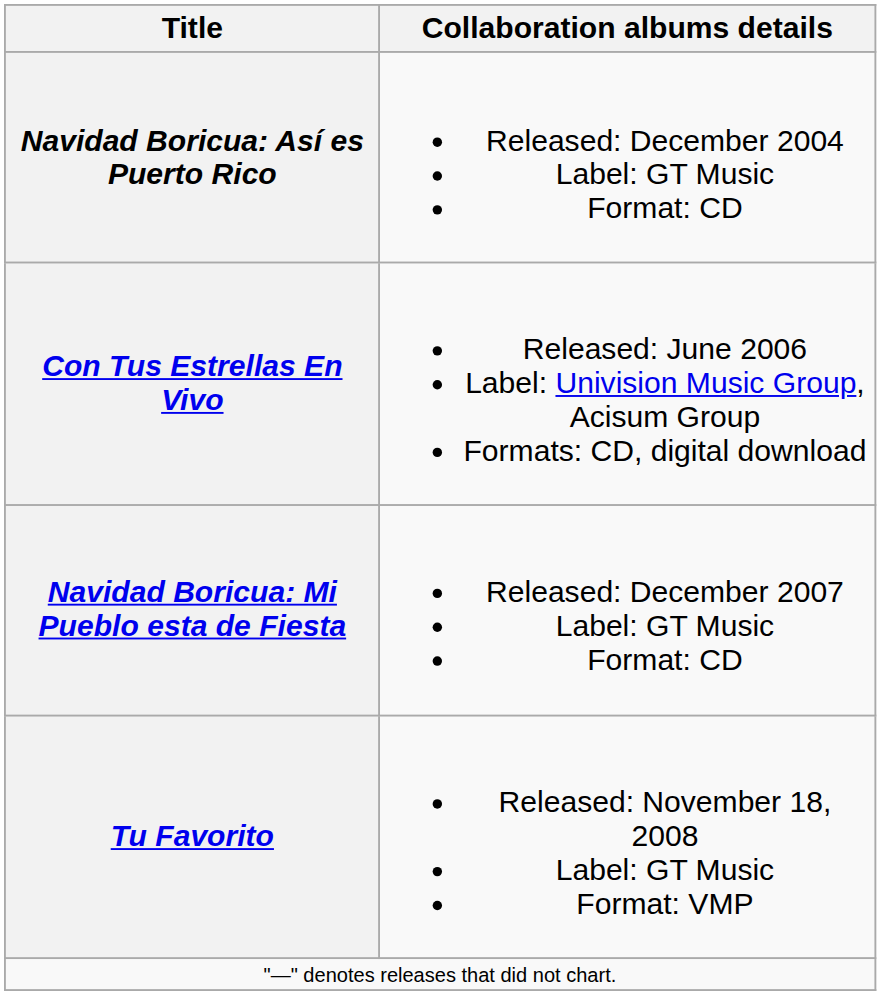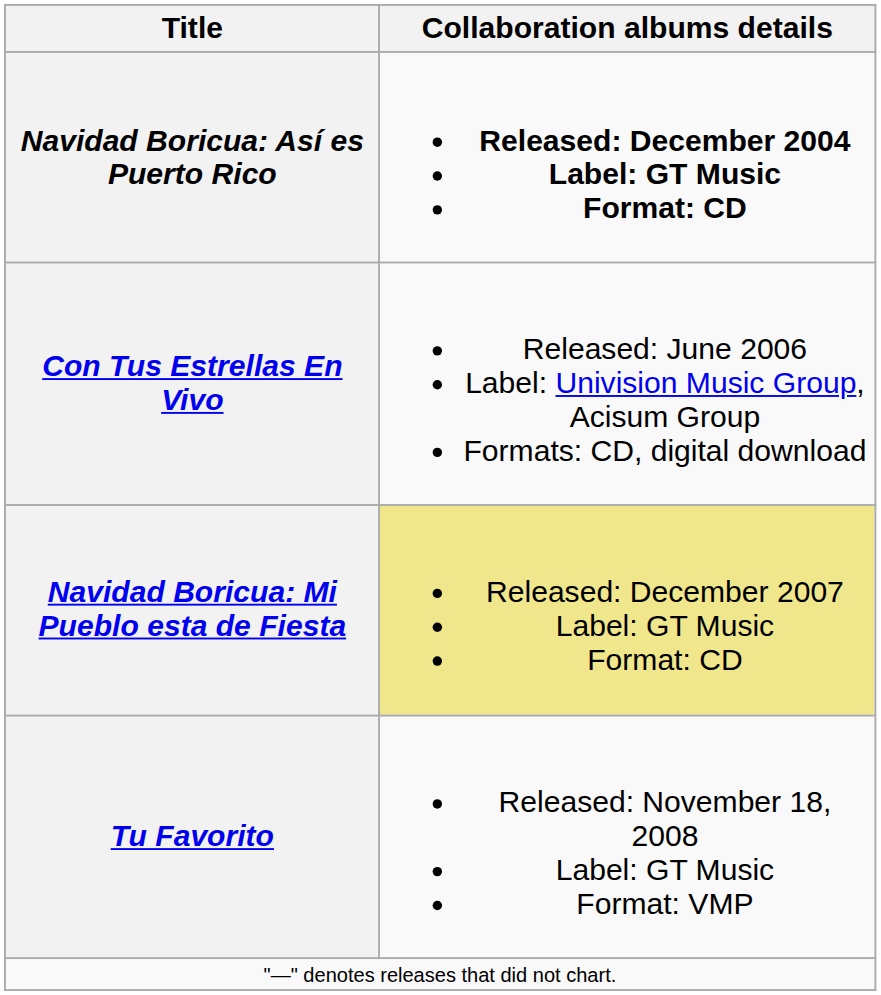(627, 174) normal -> (627, 174) bold
(627, 627) no background -> (627, 627) khaki background
